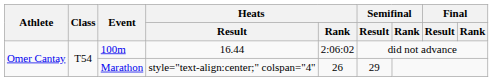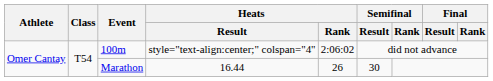(232, 50) 16.44 -> (232, 50) style="text-align:center;" colspan="4"
(232, 68) style="text-align:center;" colspan="4" -> (232, 68) 16.44
(374, 68) 29 -> (374, 68) 30
